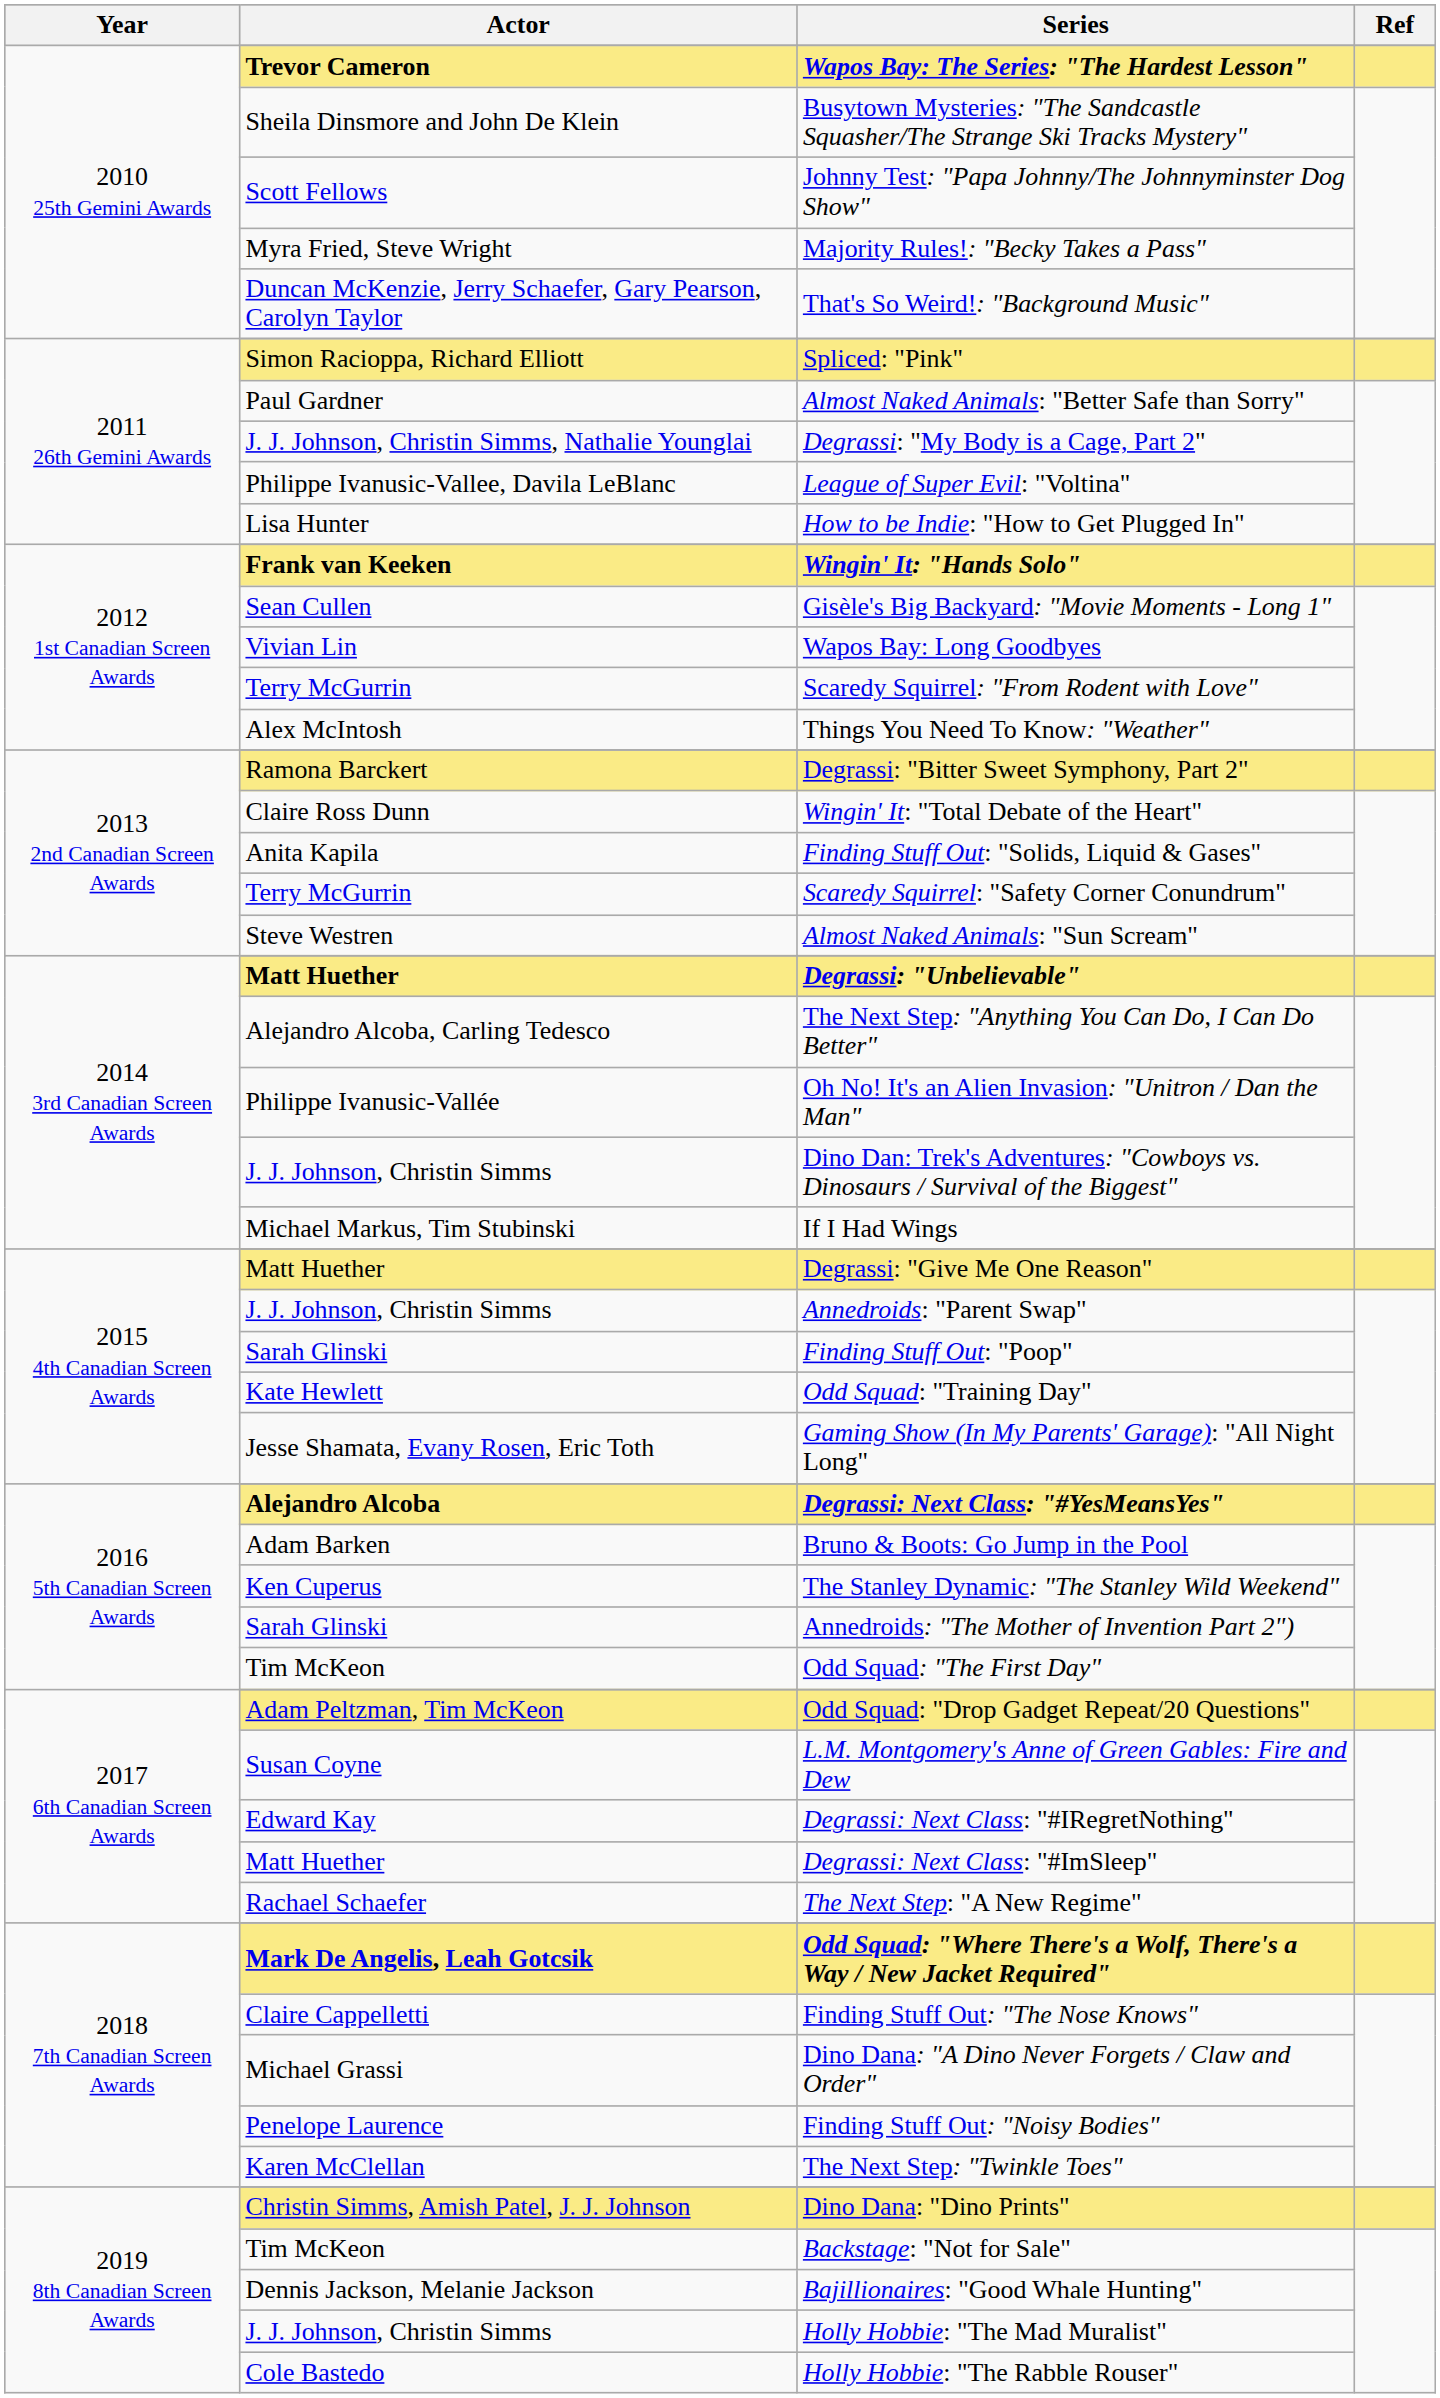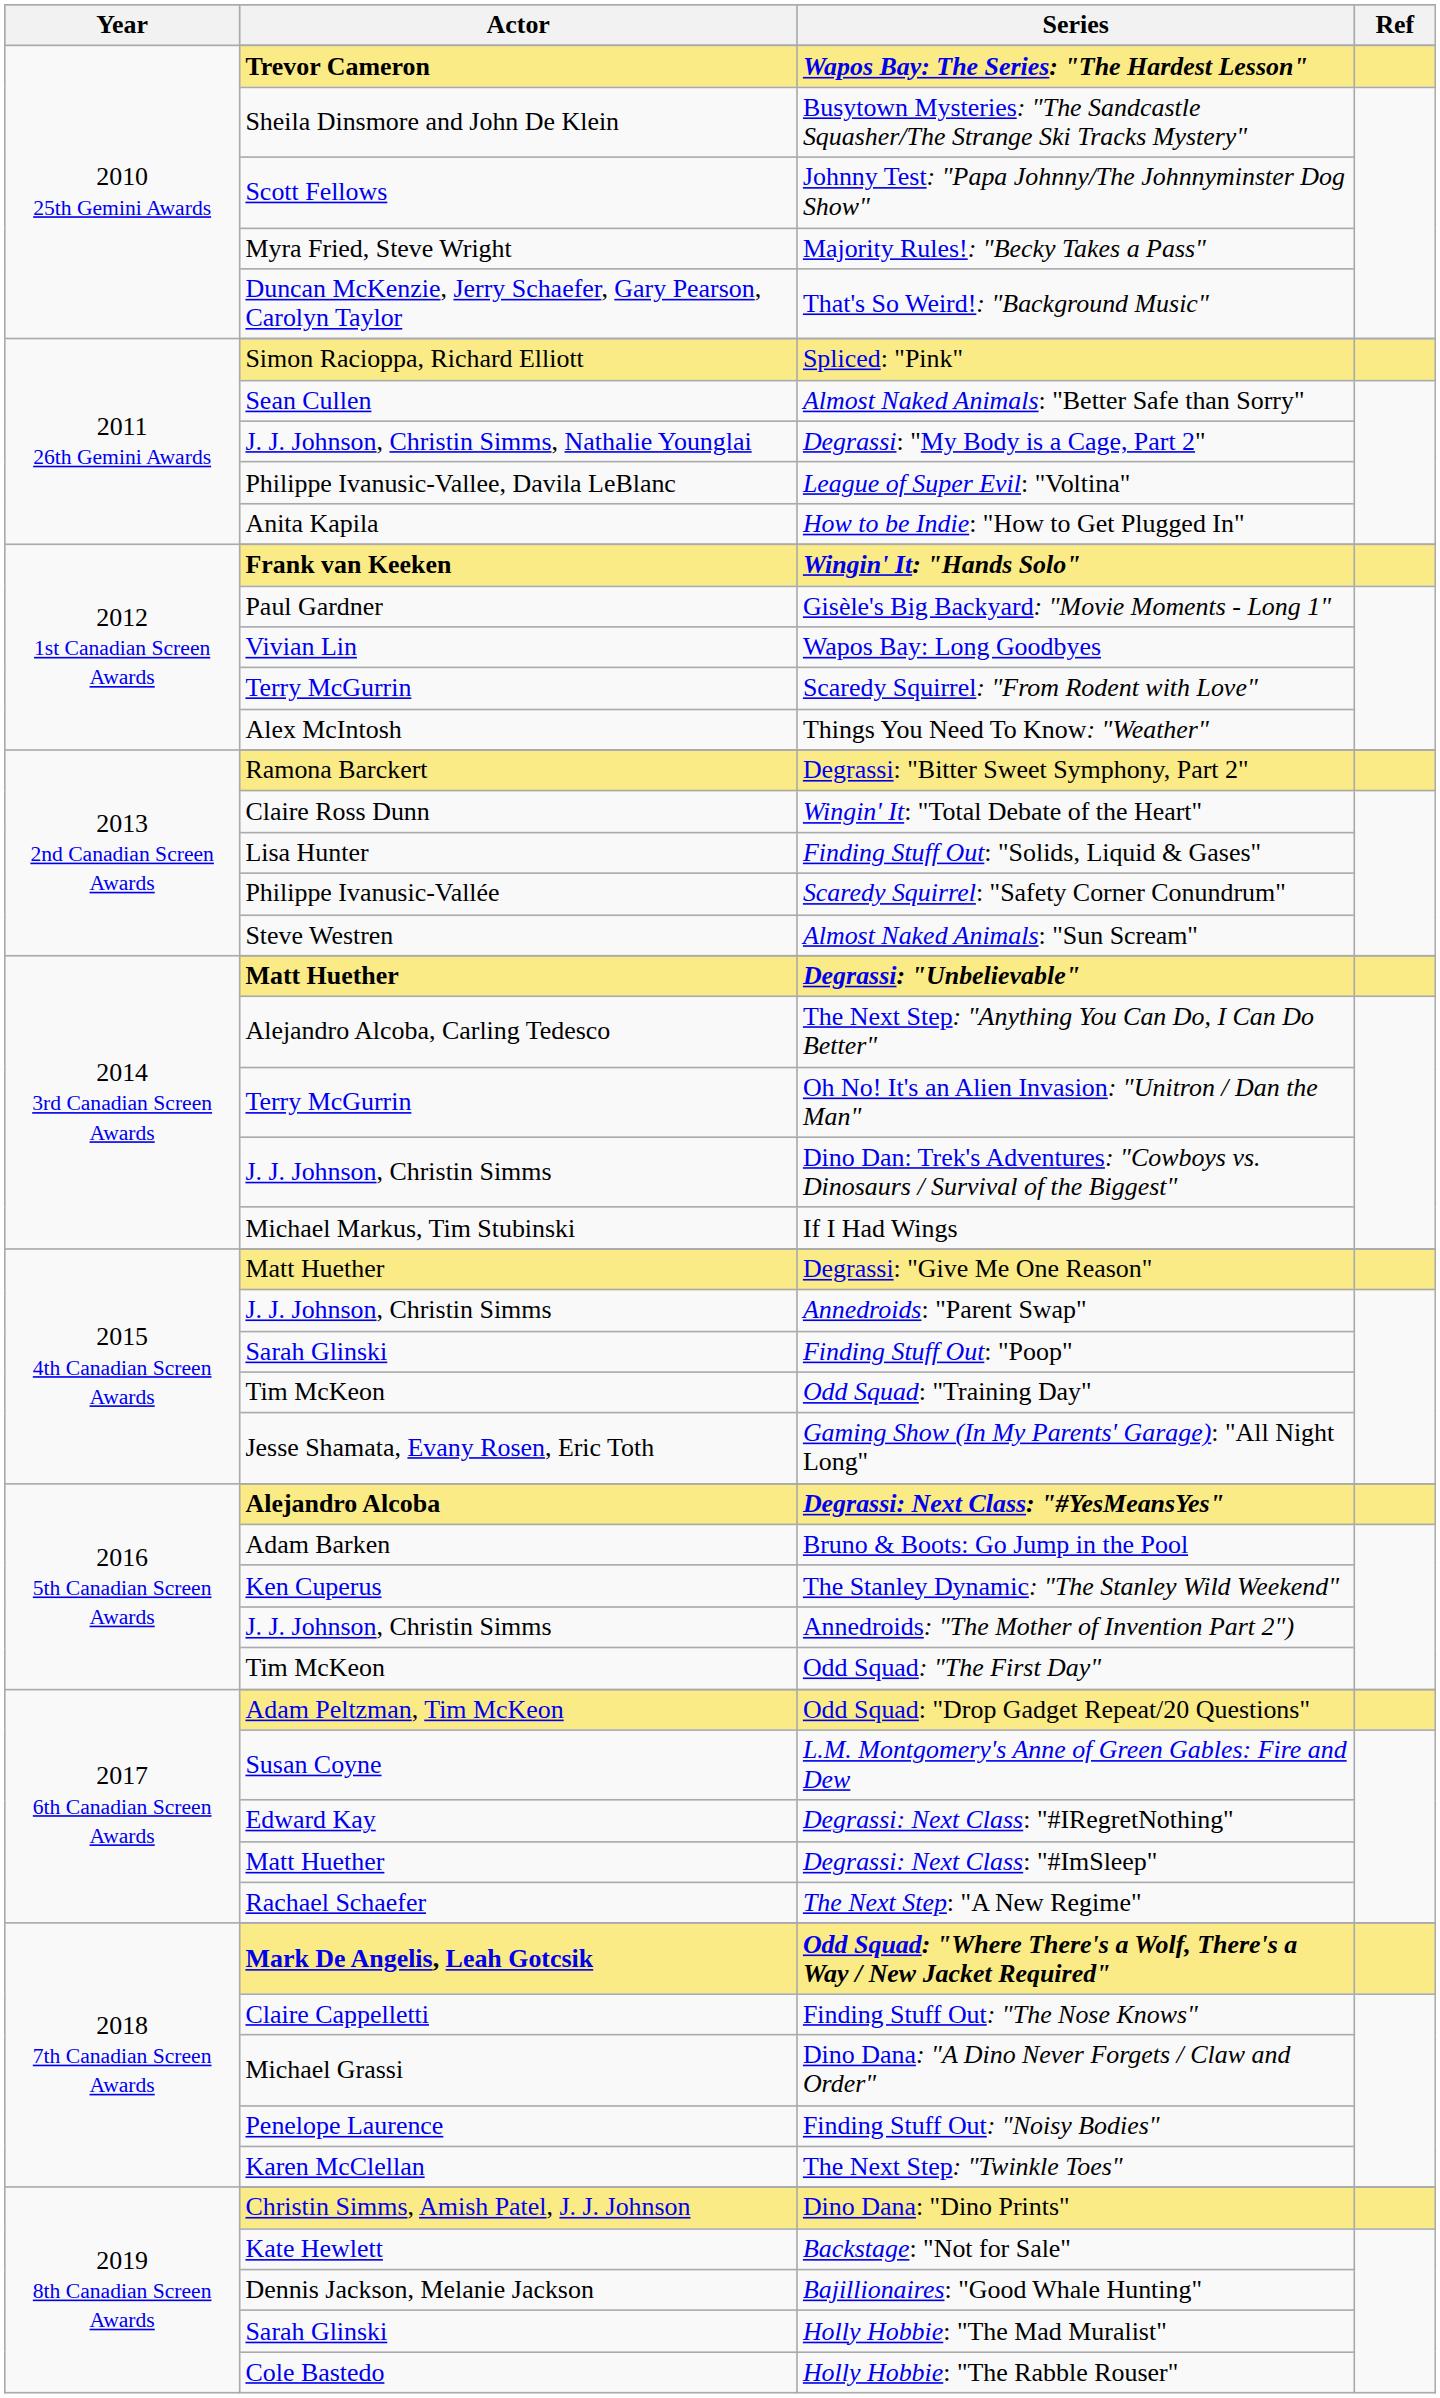(314, 400) Paul Gardner -> (308, 400) Sean Cullen
(307, 523) Lisa Hunter -> (312, 523) Anita Kapila
(308, 605) Sean Cullen -> (314, 605) Paul Gardner
(312, 852) Anita Kapila -> (307, 852) Lisa Hunter
(328, 893) Terry McGurrin -> (372, 893) Philippe Ivanusic-Vallée
(372, 1101) Philippe Ivanusic-Vallée -> (328, 1101) Terry McGurrin
(314, 1392) Kate Hewlett -> (315, 1392) Tim McKeon
(316, 1626) Sarah Glinski -> (398, 1626) J. J. Johnson, Christin Simms
(315, 2248) Tim McKeon -> (314, 2248) Kate Hewlett
(398, 2330) J. J. Johnson, Christin Simms -> (316, 2330) Sarah Glinski
